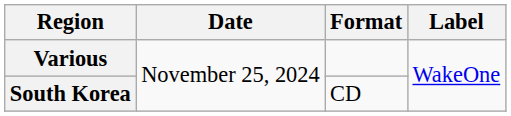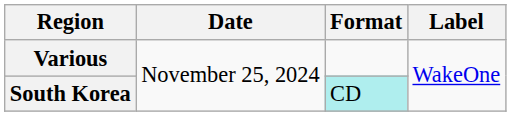(346, 93) no background -> (346, 93) paleturquoise background
